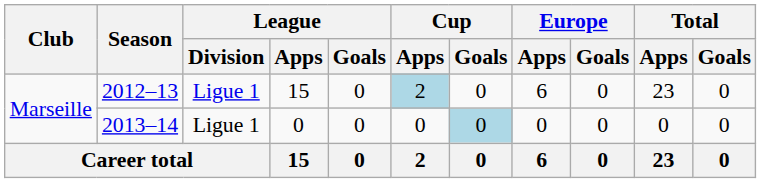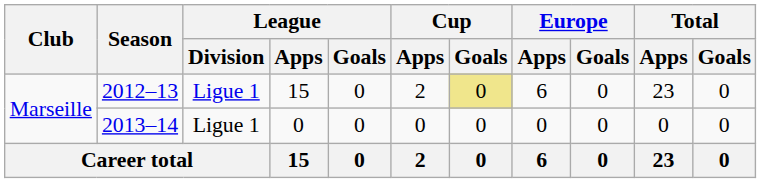(420, 90) lightblue background -> (420, 90) no background
(481, 90) no background -> (481, 90) khaki background
(481, 125) lightblue background -> (481, 125) no background
